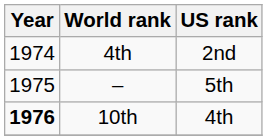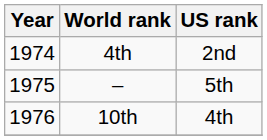(32, 118) bold -> (32, 118) normal
